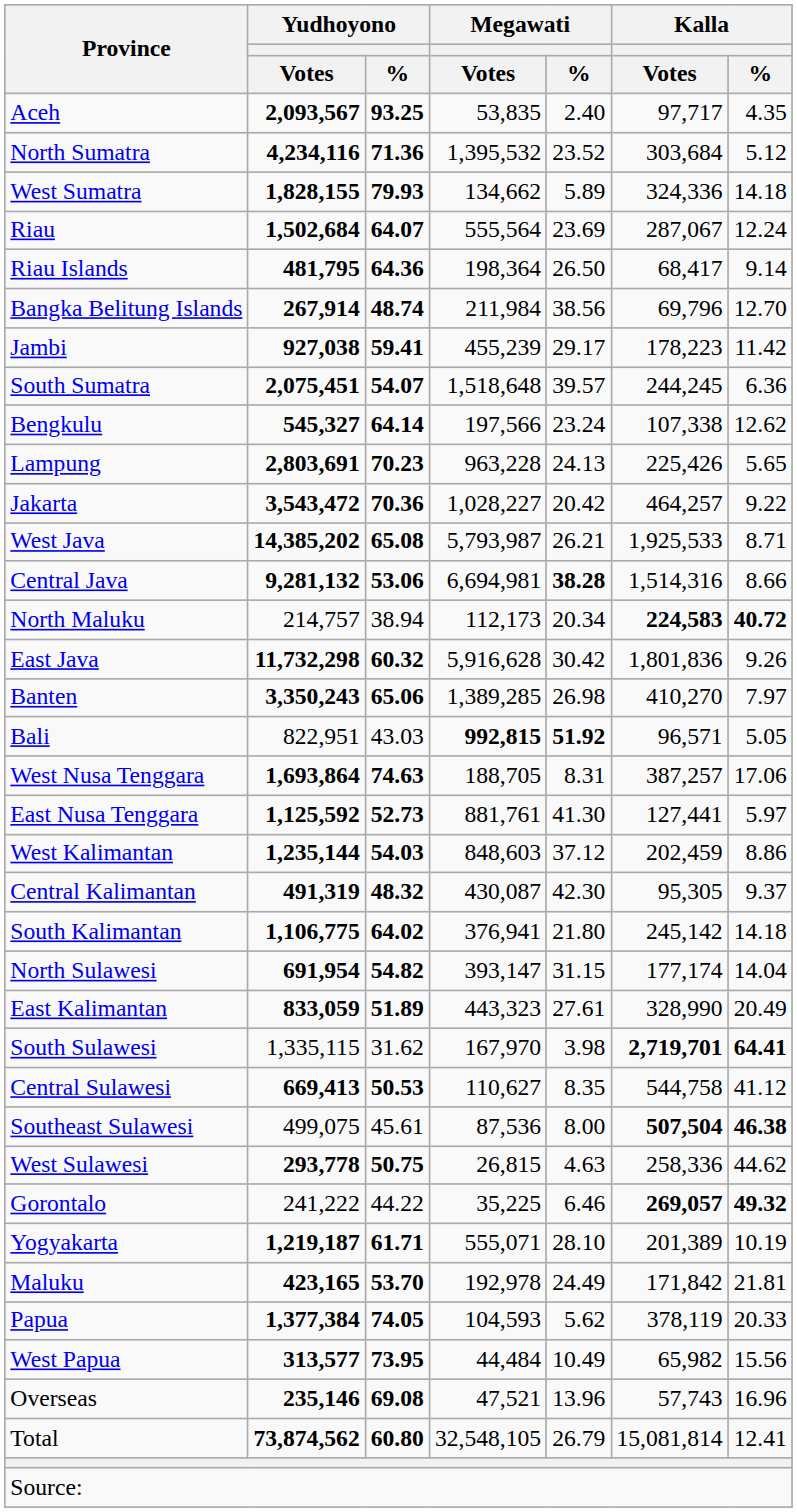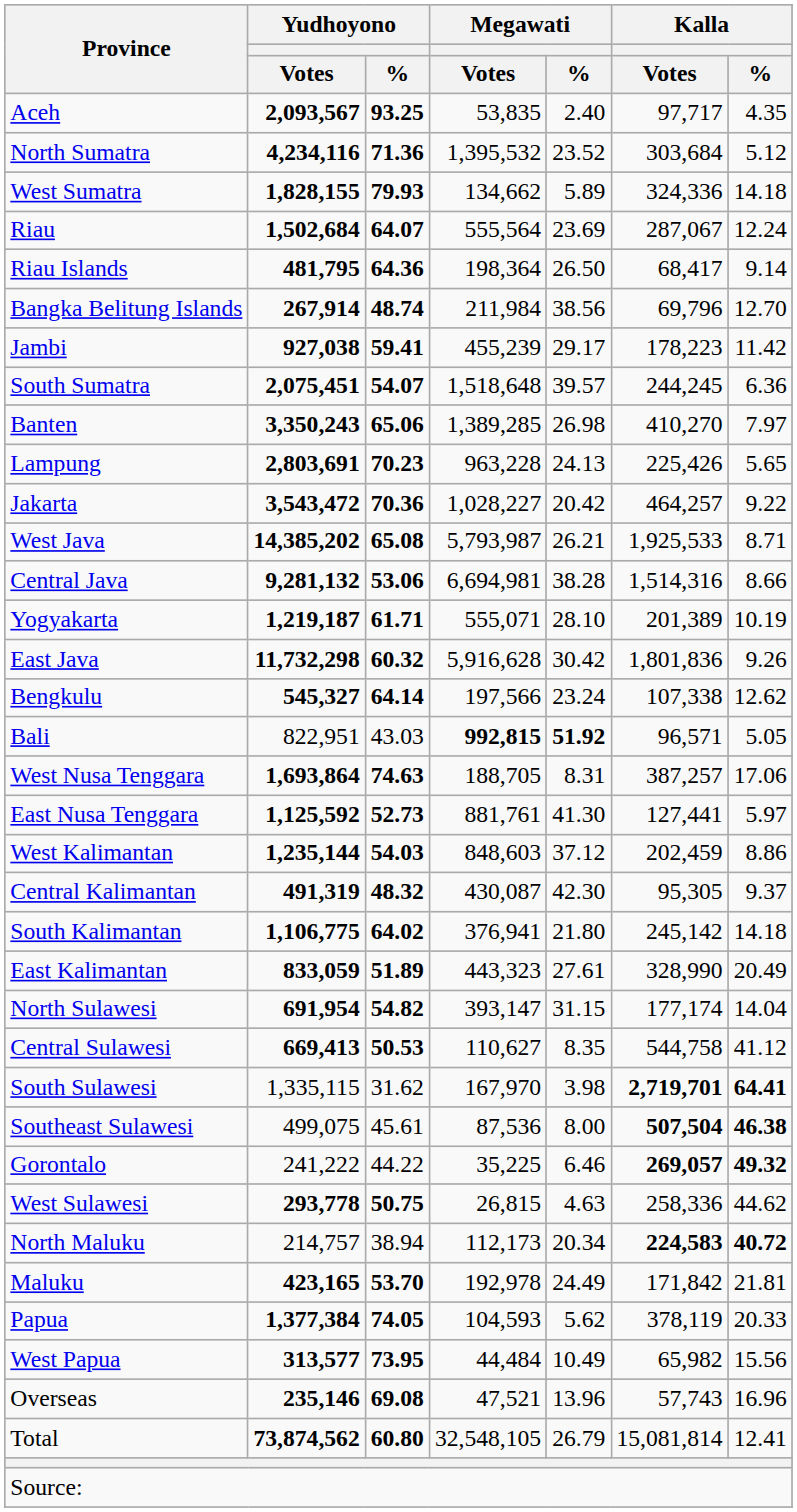rows swapped: (56, 424) <-> (44, 697)
(579, 580) bold -> (579, 580) normal
rows swapped: (64, 1242) <-> (78, 619)
rows swapped: (89, 1009) <-> (83, 970)
rows swapped: (91, 1087) <-> (83, 1048)
rows swapped: (79, 1164) <-> (58, 1203)
